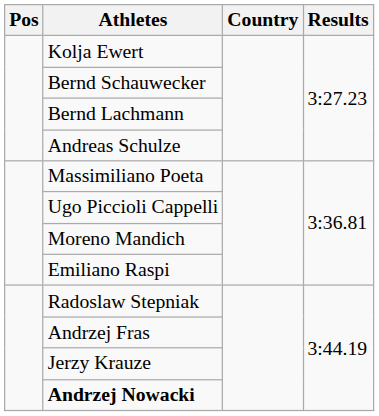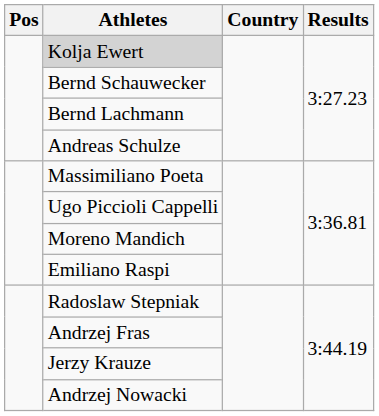(96, 51) no background -> (96, 51) lightgrey background
(121, 394) bold -> (117, 394) normal
